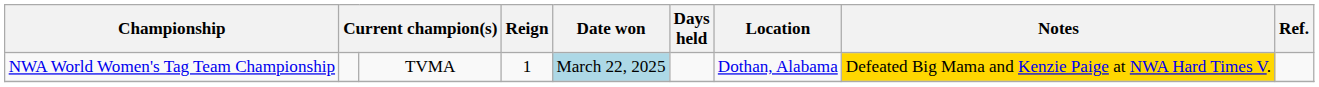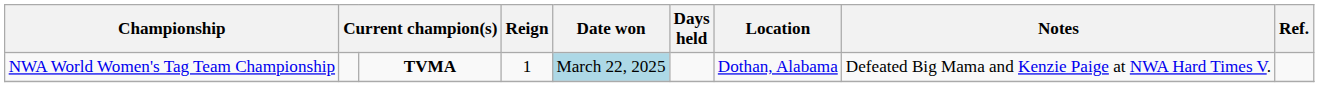(430, 66) normal -> (430, 66) bold
(1058, 66) gold background -> (1058, 66) no background
